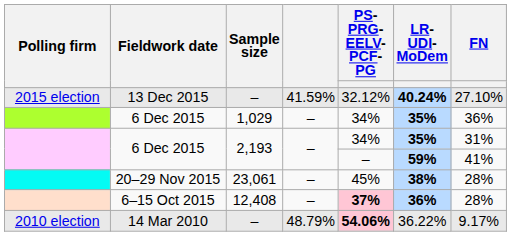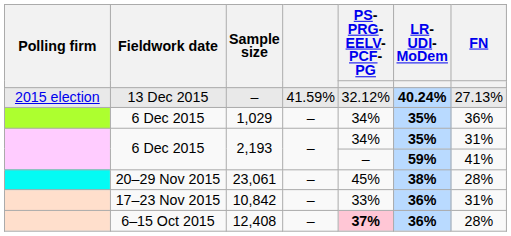(479, 98) 27.10% -> (479, 98) 27.13%
+ row: (168, 201)
- row: (168, 221)
